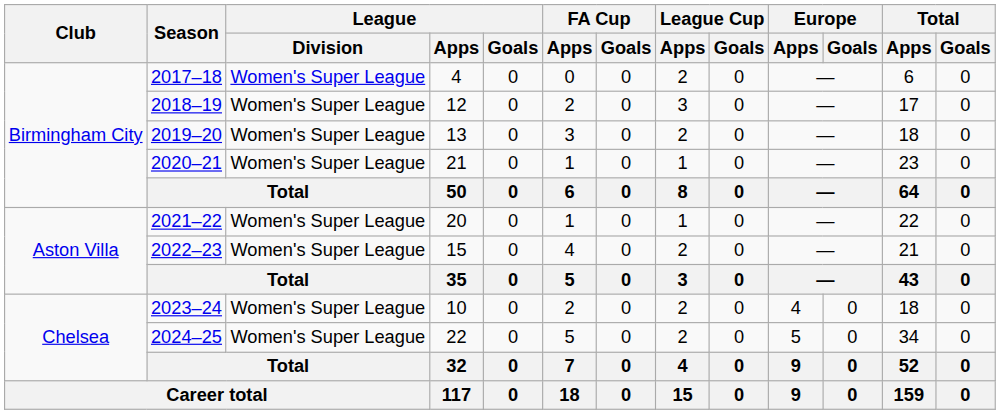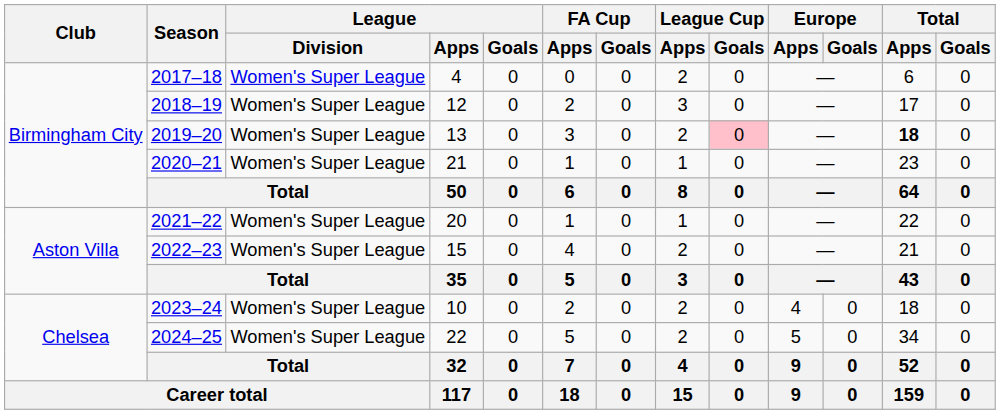(739, 134) no background -> (739, 134) pink background
(909, 134) normal -> (909, 134) bold
